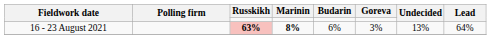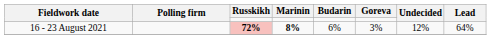(251, 28) 63% -> (251, 28) 72%
(421, 28) 13% -> (421, 28) 12%
